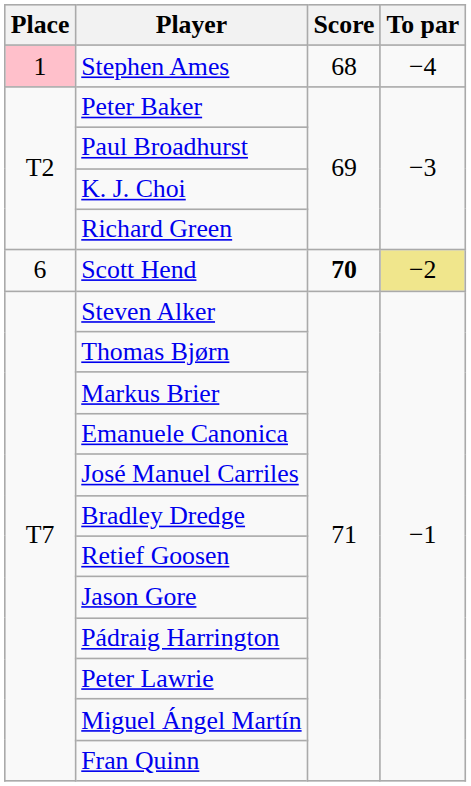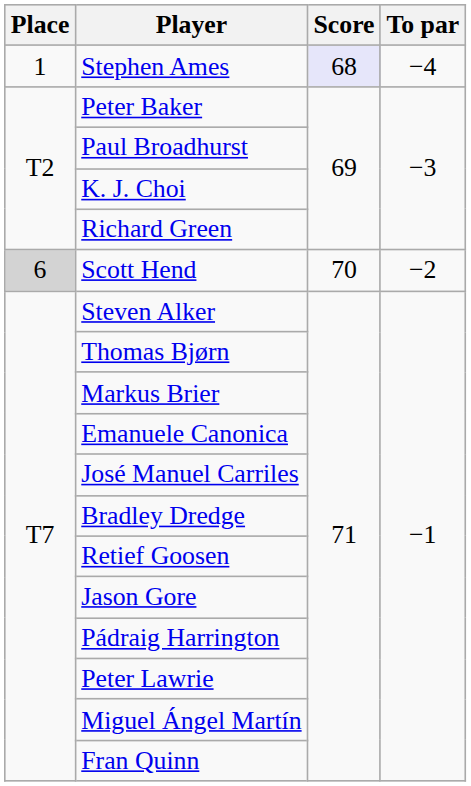(40, 65) pink background -> (40, 65) no background
(344, 65) no background -> (344, 65) lavender background
(40, 270) no background -> (40, 270) lightgrey background
(344, 270) bold -> (344, 270) normal
(423, 270) khaki background -> (423, 270) no background
